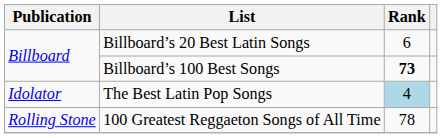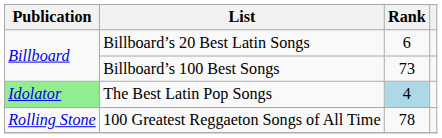(407, 68) bold -> (407, 68) normal
(35, 94) no background -> (35, 94) lightgreen background
